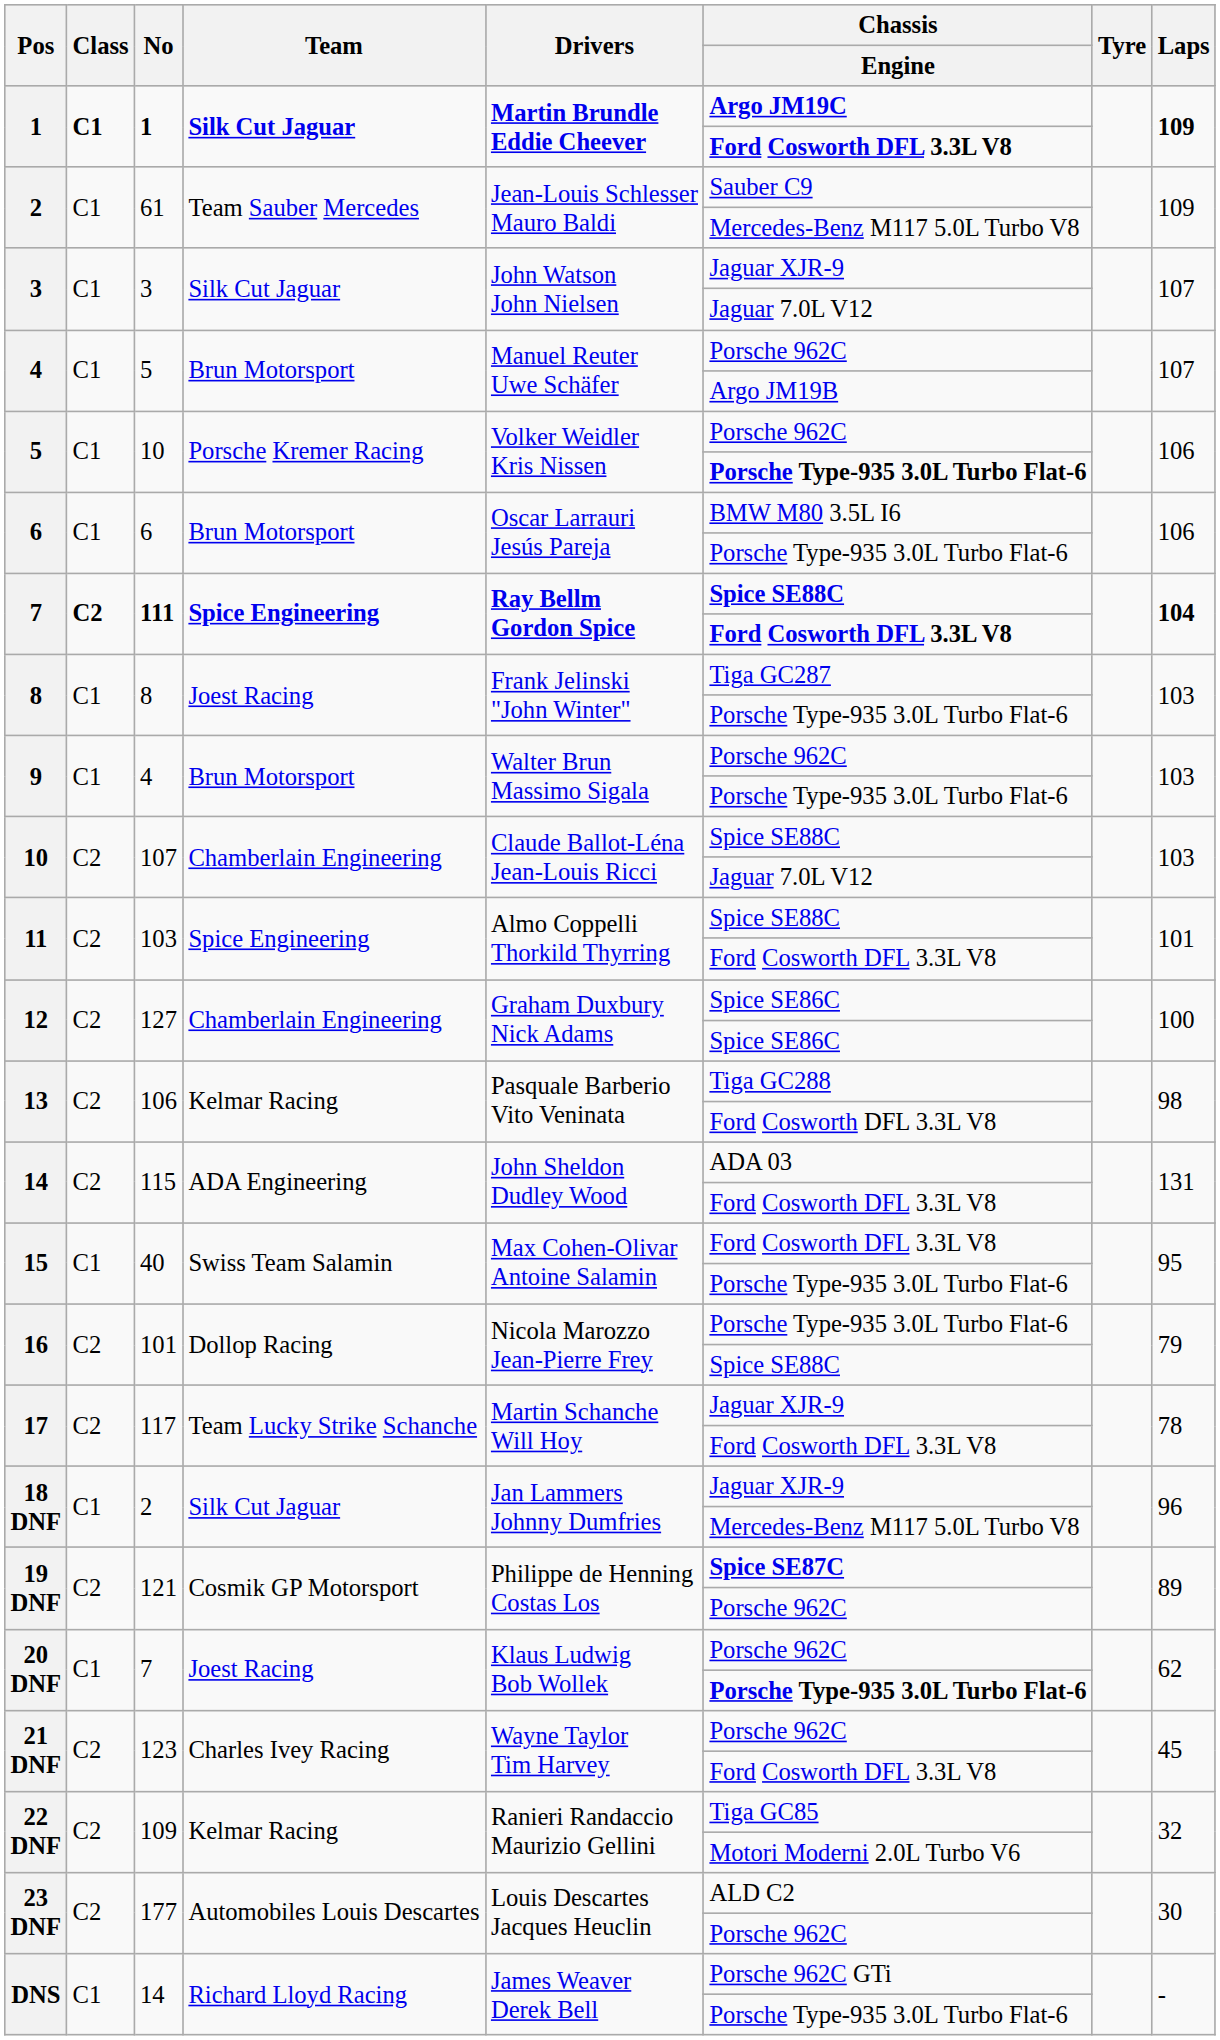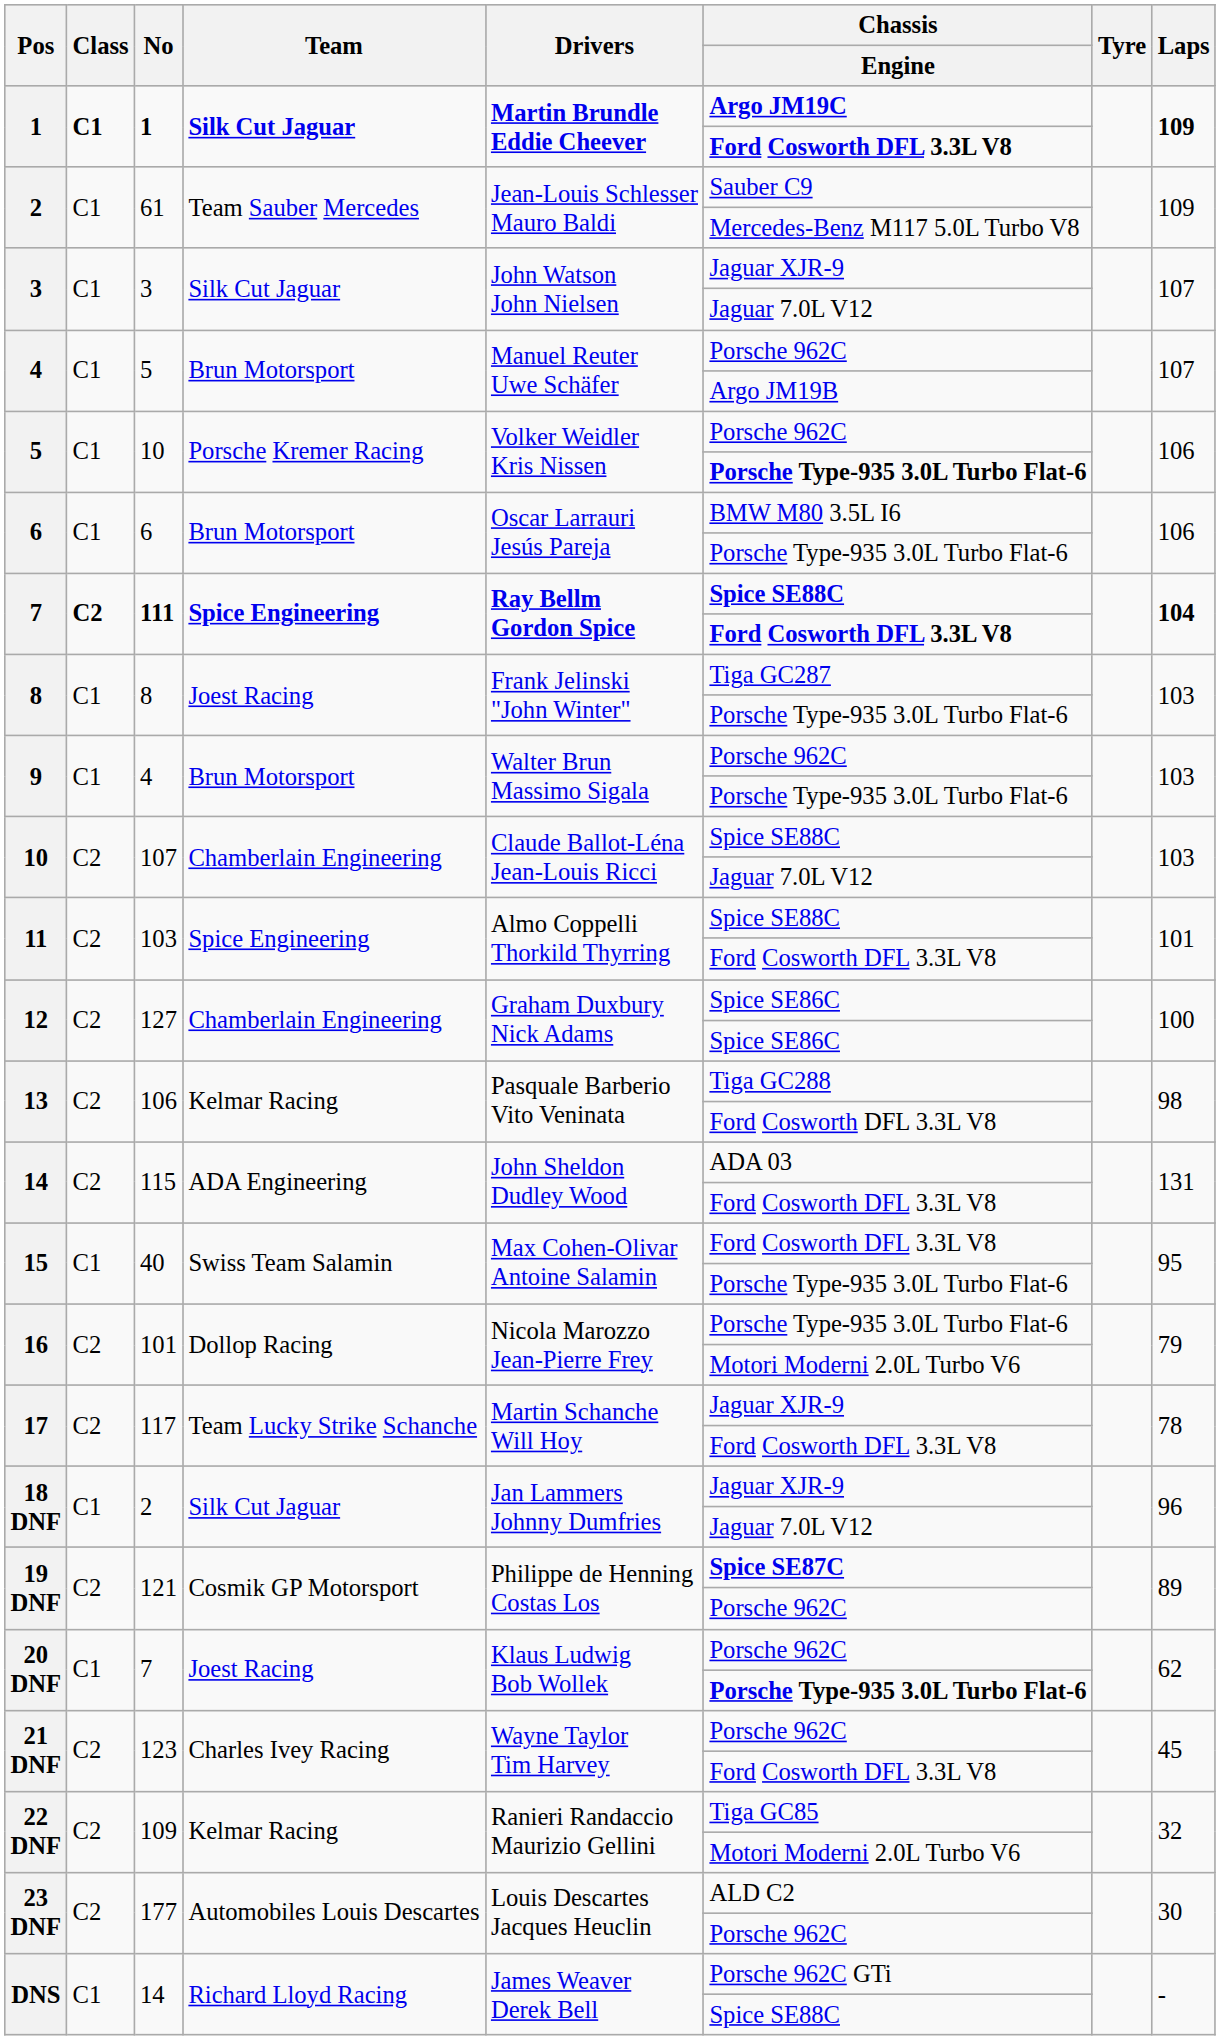(775, 1364) Spice SE88C -> (865, 1364) Motori Moderni 2.0L Turbo V6
(894, 1527) Mercedes-Benz M117 5.0L Turbo V8 -> (791, 1527) Jaguar 7.0L V12
(889, 2014) Porsche Type-935 3.0L Turbo Flat-6 -> (775, 2014) Spice SE88C
